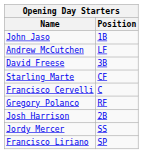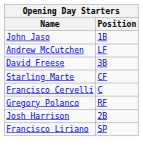- row: (35, 129)
